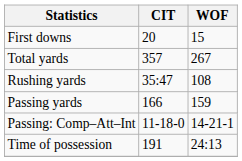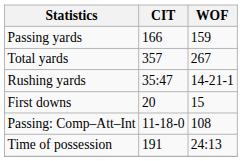rows swapped: (39, 37) <-> (45, 102)
(201, 80) 108 -> (212, 80) 14-21-1
(212, 123) 14-21-1 -> (201, 123) 108
